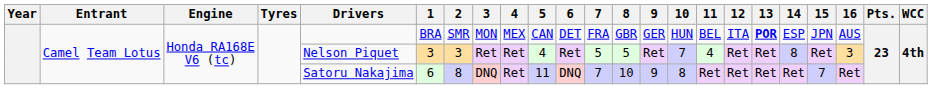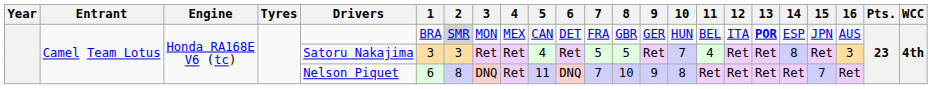(458, 34) no background -> (458, 34) lightgrey background
(351, 54) Nelson Piquet -> (358, 54) Satoru Nakajima
(358, 74) Satoru Nakajima -> (351, 74) Nelson Piquet
